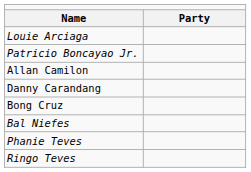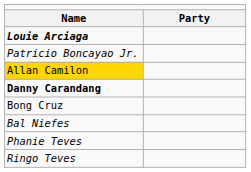(48, 35) normal -> (48, 35) bold
(48, 70) no background -> (48, 70) gold background
(54, 88) normal -> (54, 88) bold
